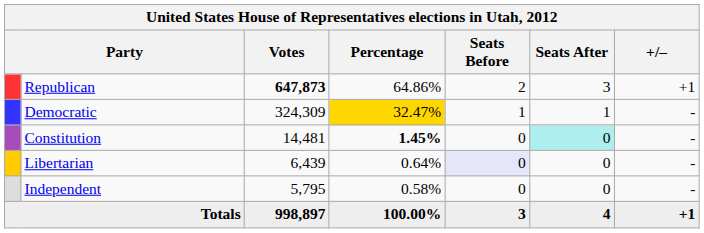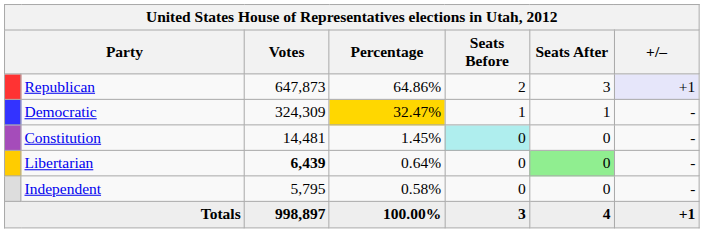(300, 86) bold -> (300, 86) normal
(687, 86) no background -> (687, 86) lavender background
(420, 138) bold -> (421, 138) normal
(522, 138) no background -> (522, 138) paleturquoise background
(607, 138) paleturquoise background -> (607, 138) no background
(308, 163) normal -> (308, 163) bold
(522, 163) lavender background -> (522, 163) no background
(607, 163) no background -> (607, 163) lightgreen background
